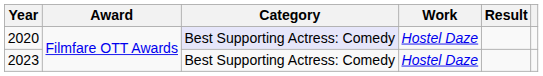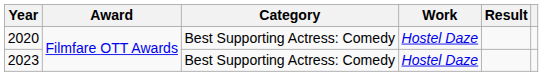(290, 37) lavender background -> (290, 37) no background
